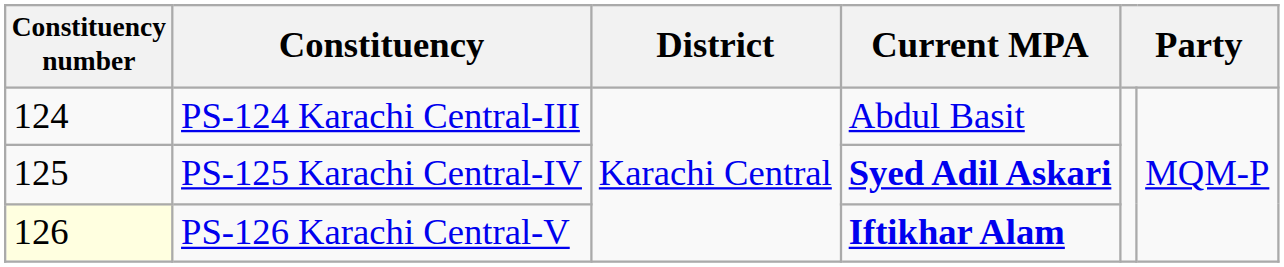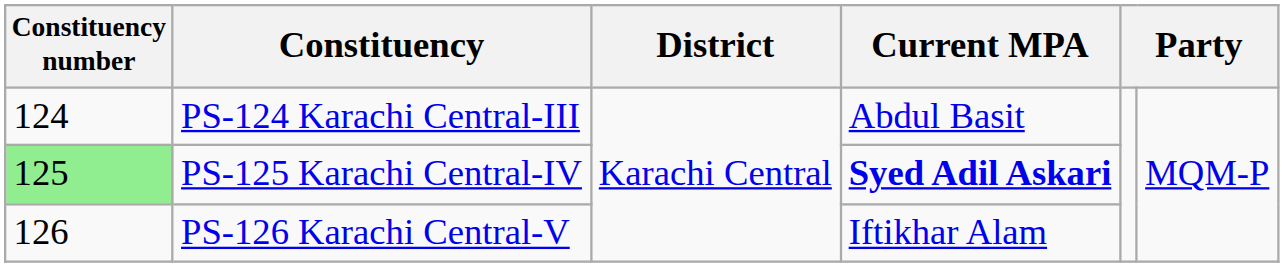(41, 173) no background -> (41, 173) lightgreen background
(41, 231) lightyellow background -> (41, 231) no background
(957, 231) bold -> (948, 231) normal
